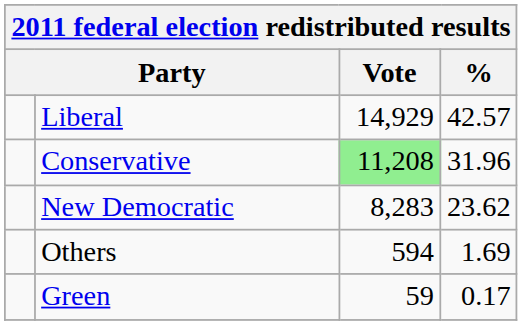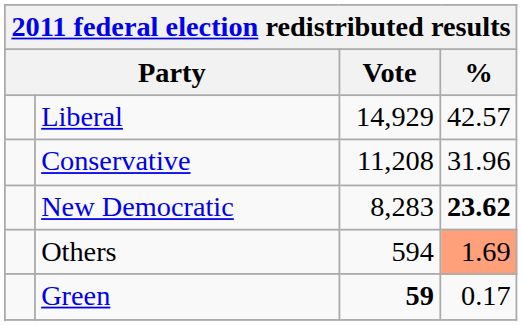(395, 161) lightgreen background -> (395, 161) no background
(479, 206) normal -> (479, 206) bold
(486, 251) no background -> (486, 251) lightsalmon background
(420, 296) normal -> (420, 296) bold
